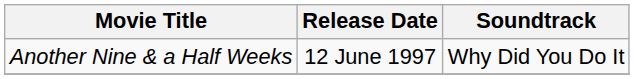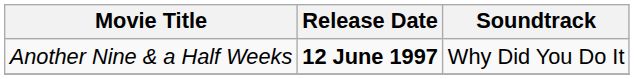(370, 56) normal -> (370, 56) bold
